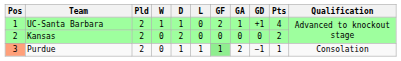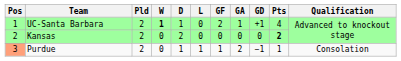(161, 24) normal -> (161, 24) bold
(279, 37) normal -> (279, 37) bold
(220, 50) lightgreen background -> (220, 50) no background
